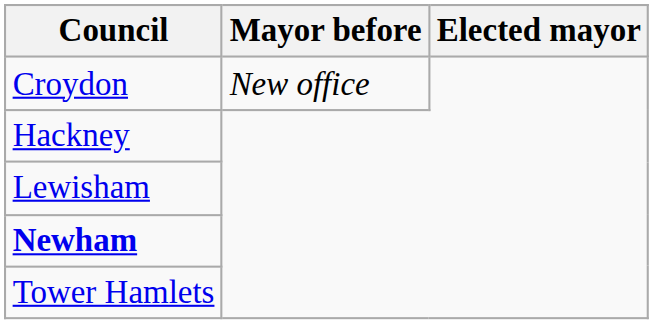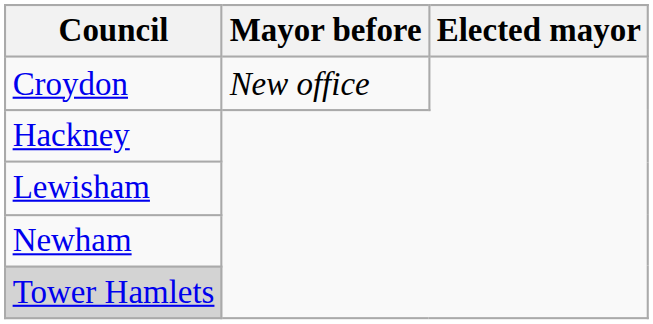(75, 239) bold -> (72, 239) normal
(114, 291) no background -> (114, 291) lightgrey background
